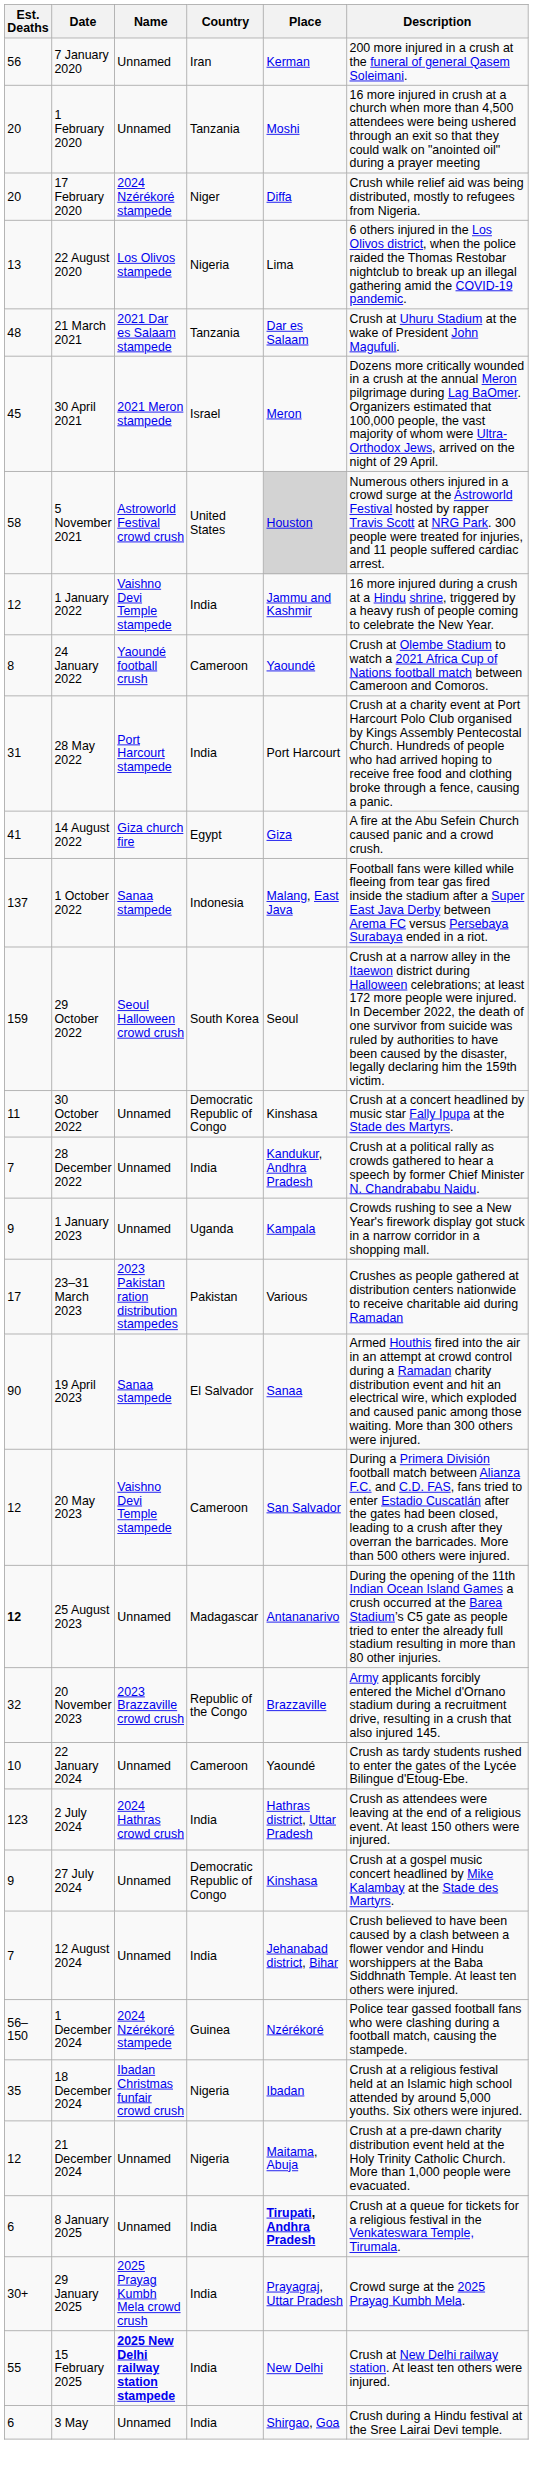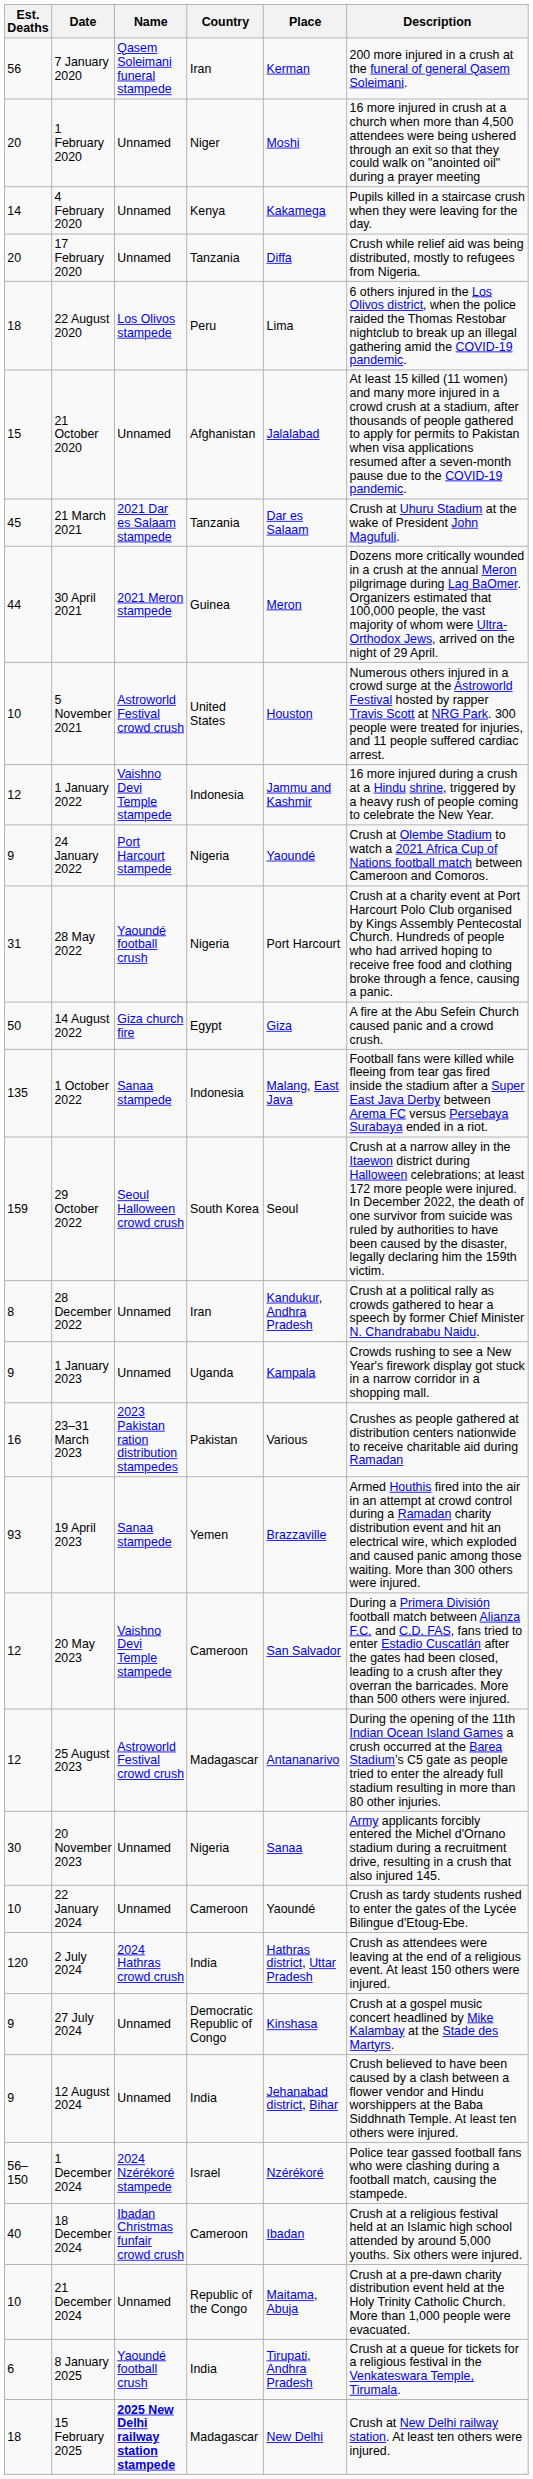(144, 62) Unnamed -> (144, 69) Qasem Soleimani funeral stampede
(215, 129) Tanzania -> (205, 143) Niger
+ row: (79, 211)
(146, 197) 2024 Nzérékoré stampede -> (144, 258) Unnamed
(205, 197) Niger -> (215, 258) Tanzania
(14, 265) 13 -> (14, 326) 18
(210, 265) Nigeria -> (203, 326) Peru
+ row: (76, 435)
(14, 333) 48 -> (14, 523) 45
(14, 414) 45 -> (14, 605) 44
(205, 414) Israel -> (210, 605) Guinea
(14, 523) 58 -> (14, 714) 10
(290, 523) lightgrey background -> (290, 714) no background
(203, 605) India -> (217, 795) Indonesia
(11, 665) 8 -> (11, 856) 9
(142, 665) Yaoundé football crush -> (144, 856) Port Harcourt stampede
(219, 665) Cameroon -> (210, 856) Nigeria
(144, 754) Port Harcourt stampede -> (142, 944) Yaoundé football crush
(203, 754) India -> (210, 944) Nigeria
(14, 835) 41 -> (14, 1026) 50
(18, 903) 137 -> (18, 1093) 135
- row: (76, 1114)
(11, 1168) 7 -> (11, 1311) 8
(203, 1168) India -> (201, 1311) Iran
(14, 1297) 17 -> (14, 1440) 16
(14, 1392) 90 -> (14, 1535) 93
(222, 1392) El Salvador -> (209, 1535) Yemen
(284, 1392) Sanaa -> (296, 1535) Brazzaville
(14, 1617) bold -> (14, 1760) normal
(144, 1617) Unnamed -> (151, 1760) Astroworld Festival crowd crush
(14, 1705) 32 -> (14, 1849) 30
(151, 1705) 2023 Brazzaville crowd crush -> (144, 1849) Unnamed
(221, 1705) Republic of the Congo -> (210, 1849) Nigeria
(296, 1705) Brazzaville -> (284, 1849) Sanaa
(18, 1820) 123 -> (18, 1963) 120
(11, 1955) 7 -> (11, 2099) 9
(210, 2030) Guinea -> (205, 2173) Israel
(14, 2091) 35 -> (14, 2234) 40
(210, 2091) Nigeria -> (219, 2234) Cameroon
(14, 2159) 12 -> (14, 2302) 10
(210, 2159) Nigeria -> (221, 2302) Republic of the Congo
(144, 2226) Unnamed -> (142, 2370) Yaoundé football crush
(291, 2226) bold -> (290, 2370) normal
- row: (76, 2294)
(14, 2369) 55 -> (14, 2437) 18
(203, 2369) India -> (224, 2437) Madagascar
- row: (71, 2423)
